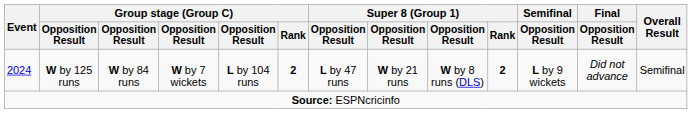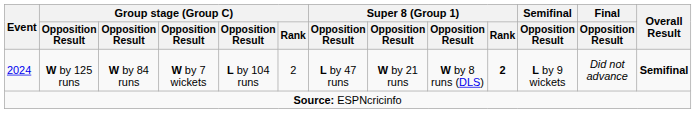(293, 71) bold -> (293, 71) normal
(662, 71) normal -> (664, 71) bold
